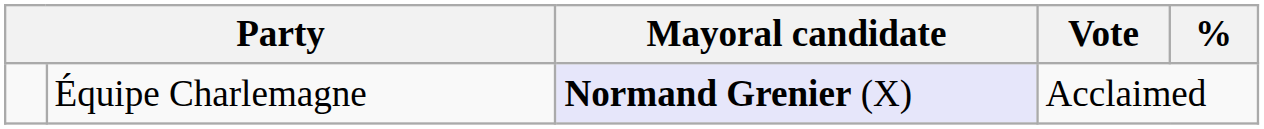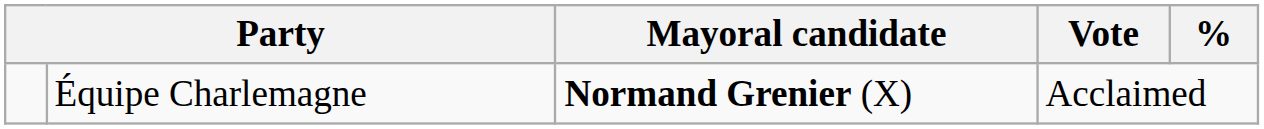(738, 92) lavender background -> (738, 92) no background
